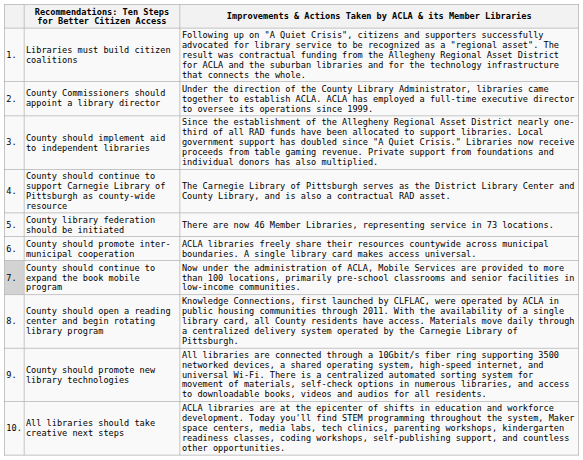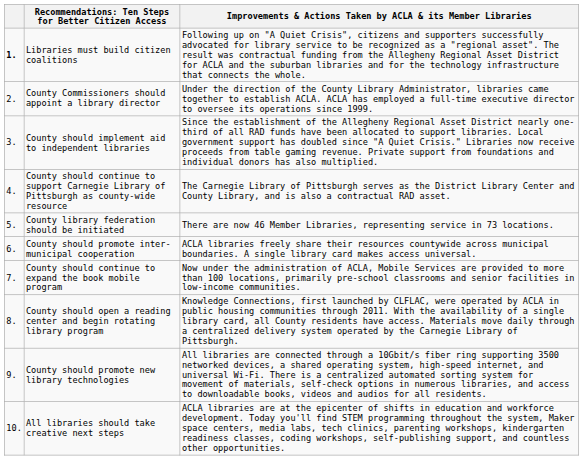(12, 55) normal -> (12, 55) bold
(12, 278) lightgrey background -> (12, 278) no background
